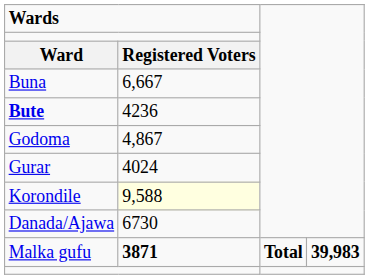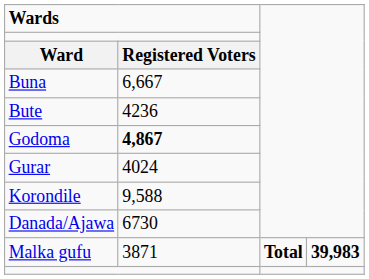(26, 111) bold -> (25, 111) normal
(142, 139) normal -> (142, 139) bold
(142, 195) lightyellow background -> (142, 195) no background
(140, 252) bold -> (140, 252) normal
